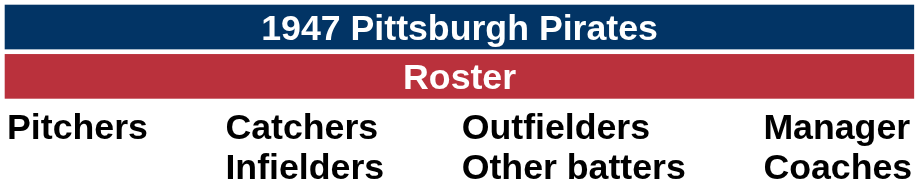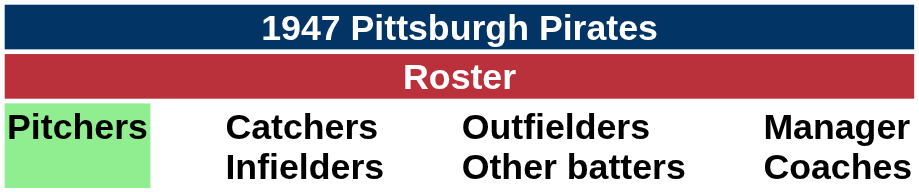(77, 126) no background -> (77, 126) lightgreen background
